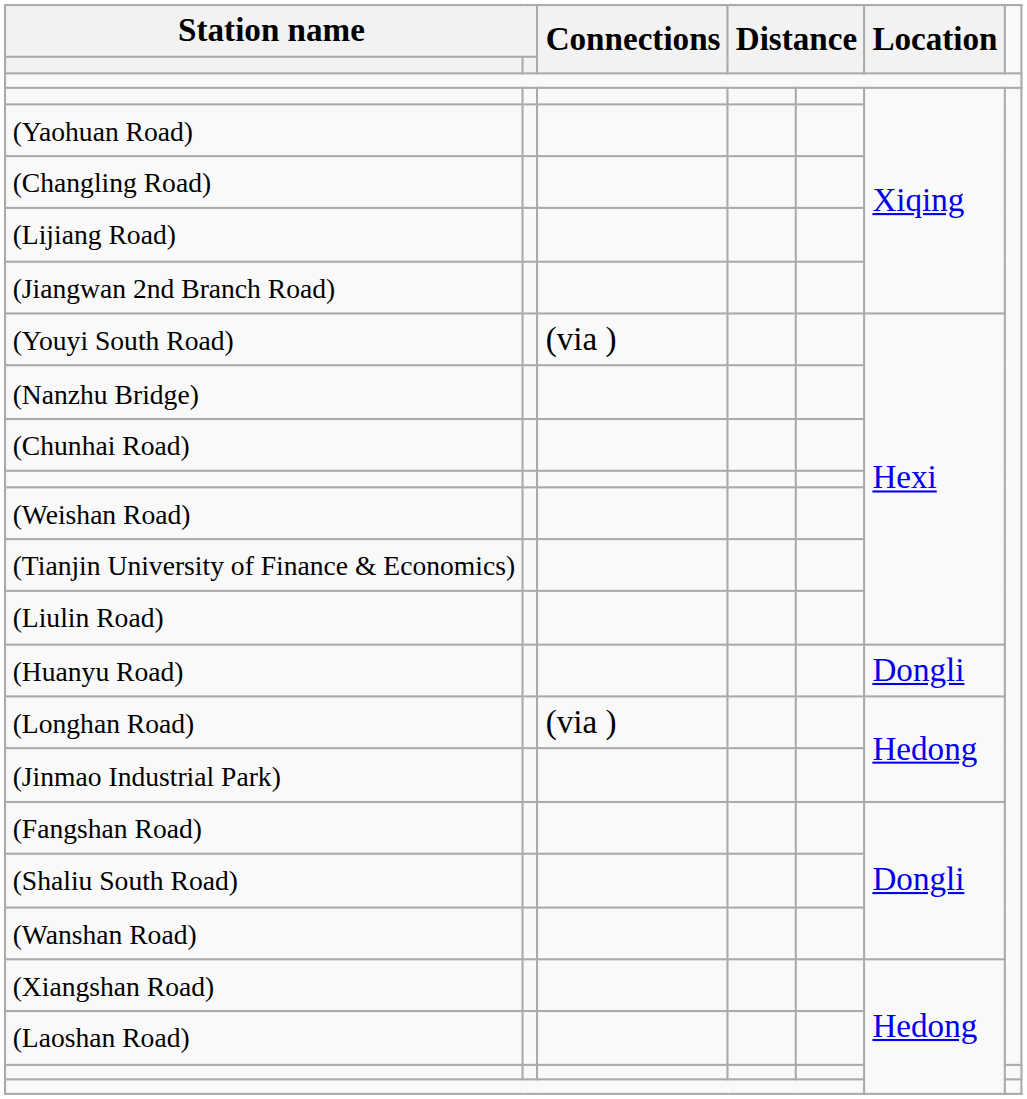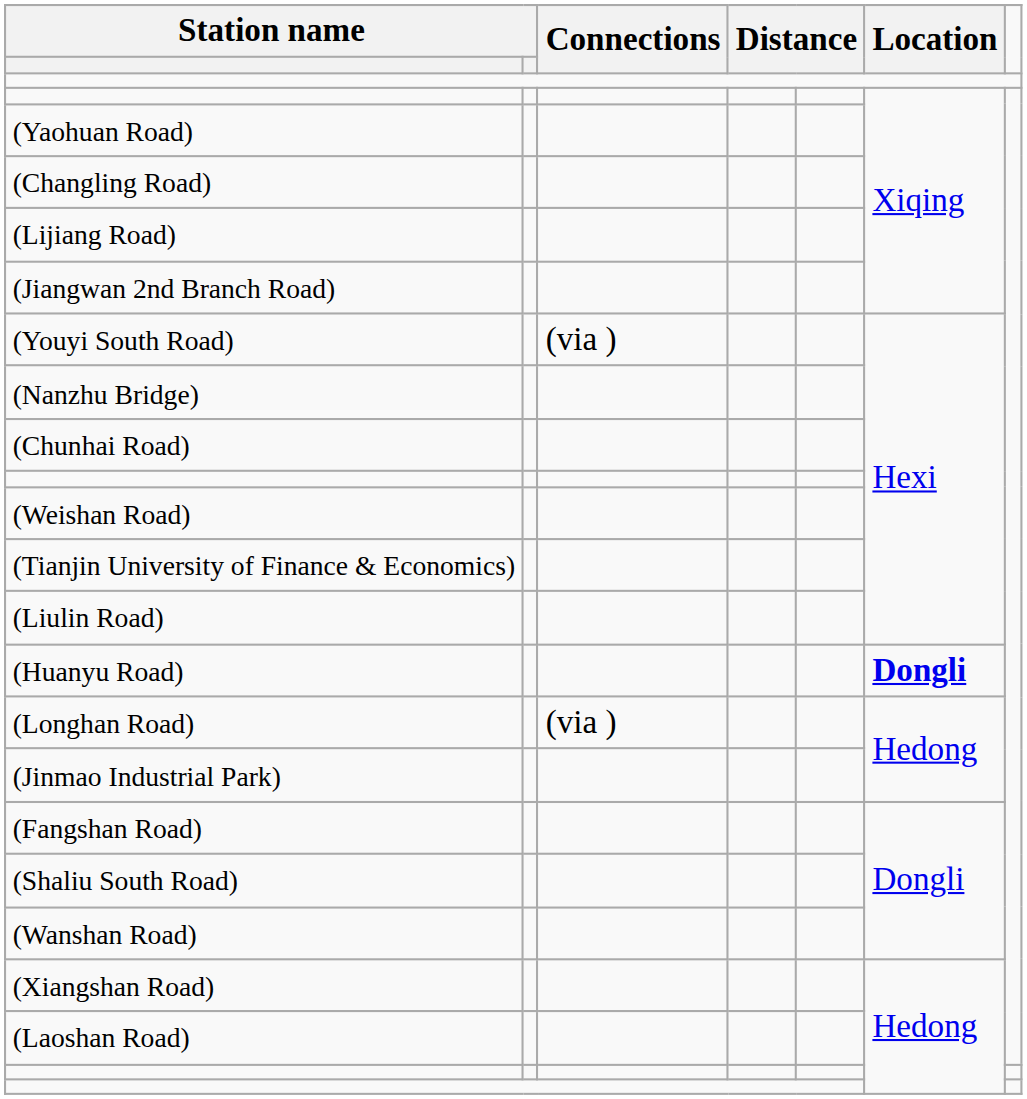(918, 669) normal -> (919, 669) bold
